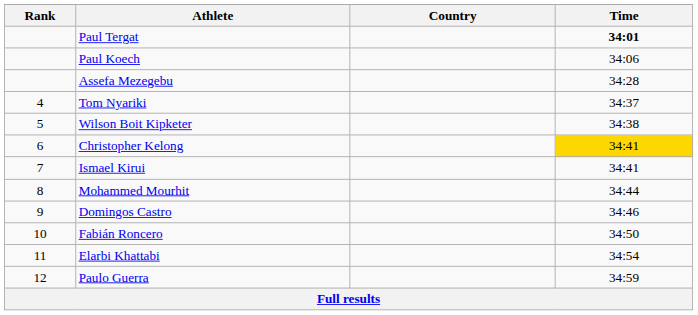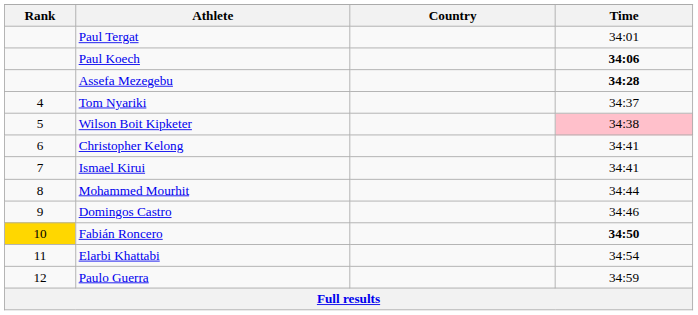(624, 37) bold -> (624, 37) normal
(624, 59) normal -> (624, 59) bold
(624, 81) normal -> (624, 81) bold
(624, 124) no background -> (624, 124) pink background
(624, 146) gold background -> (624, 146) no background
(40, 233) no background -> (40, 233) gold background
(624, 233) normal -> (624, 233) bold
